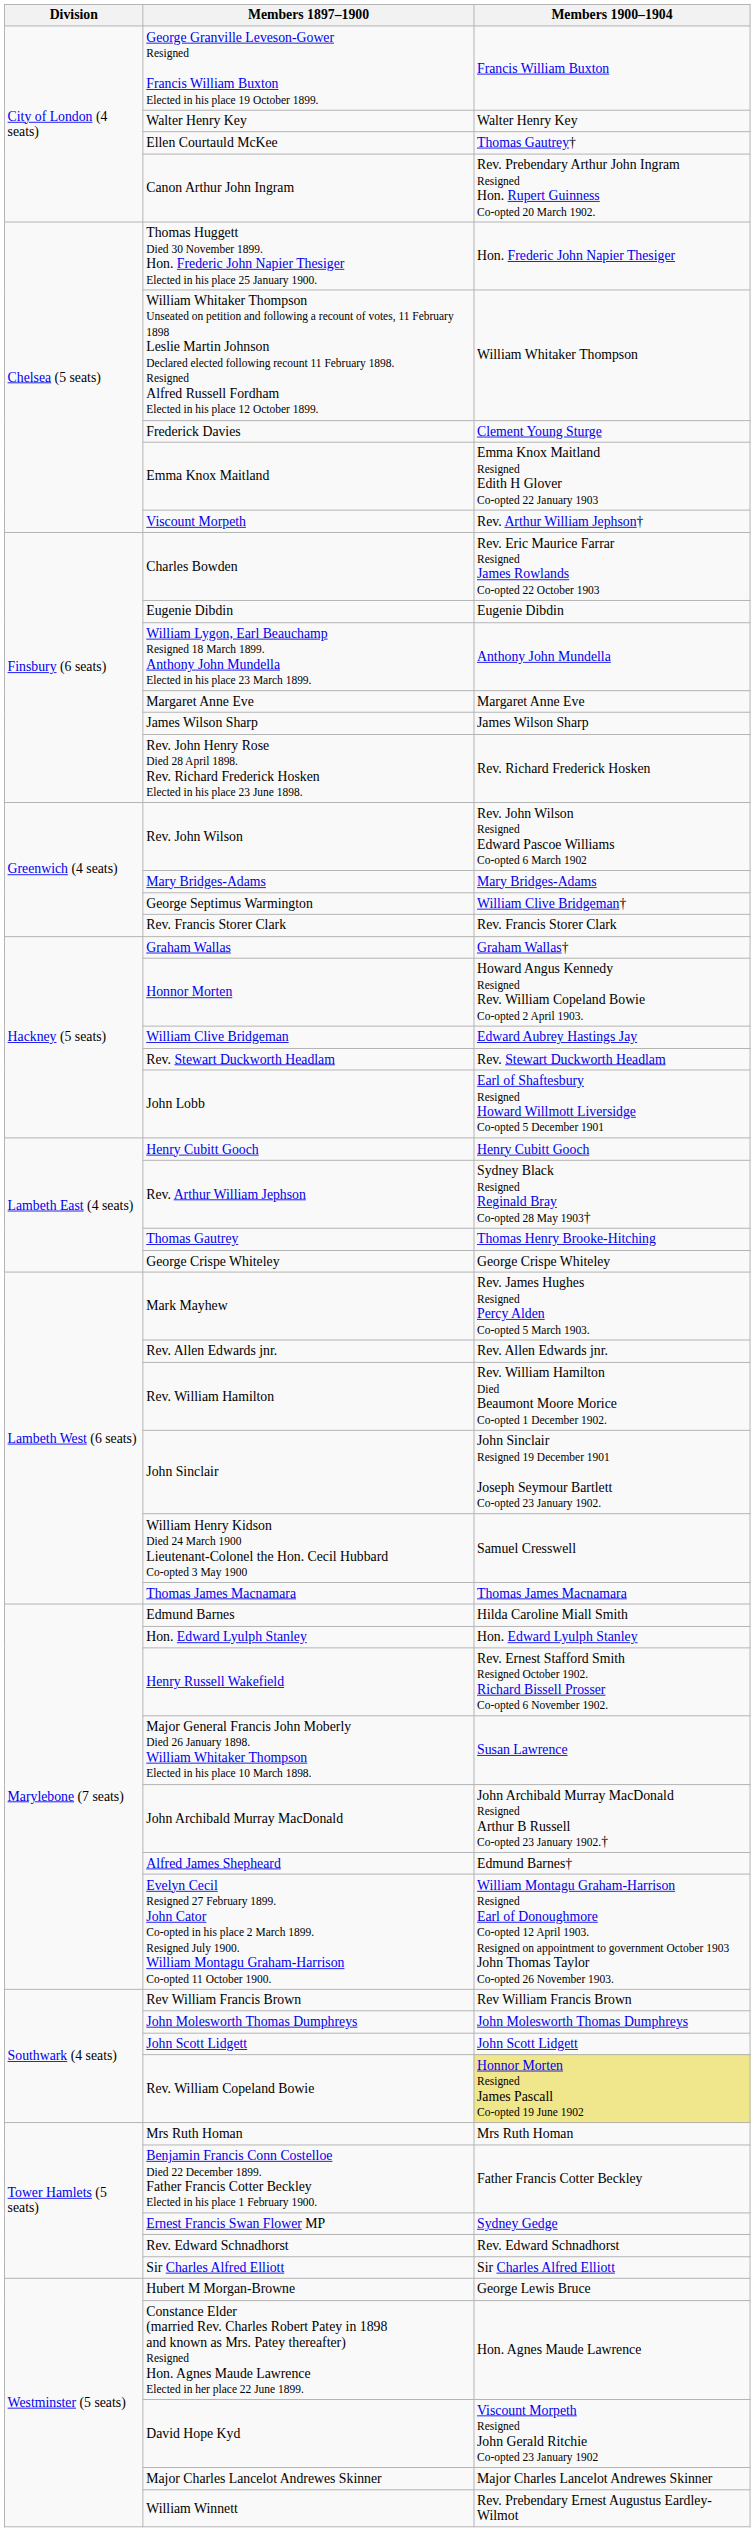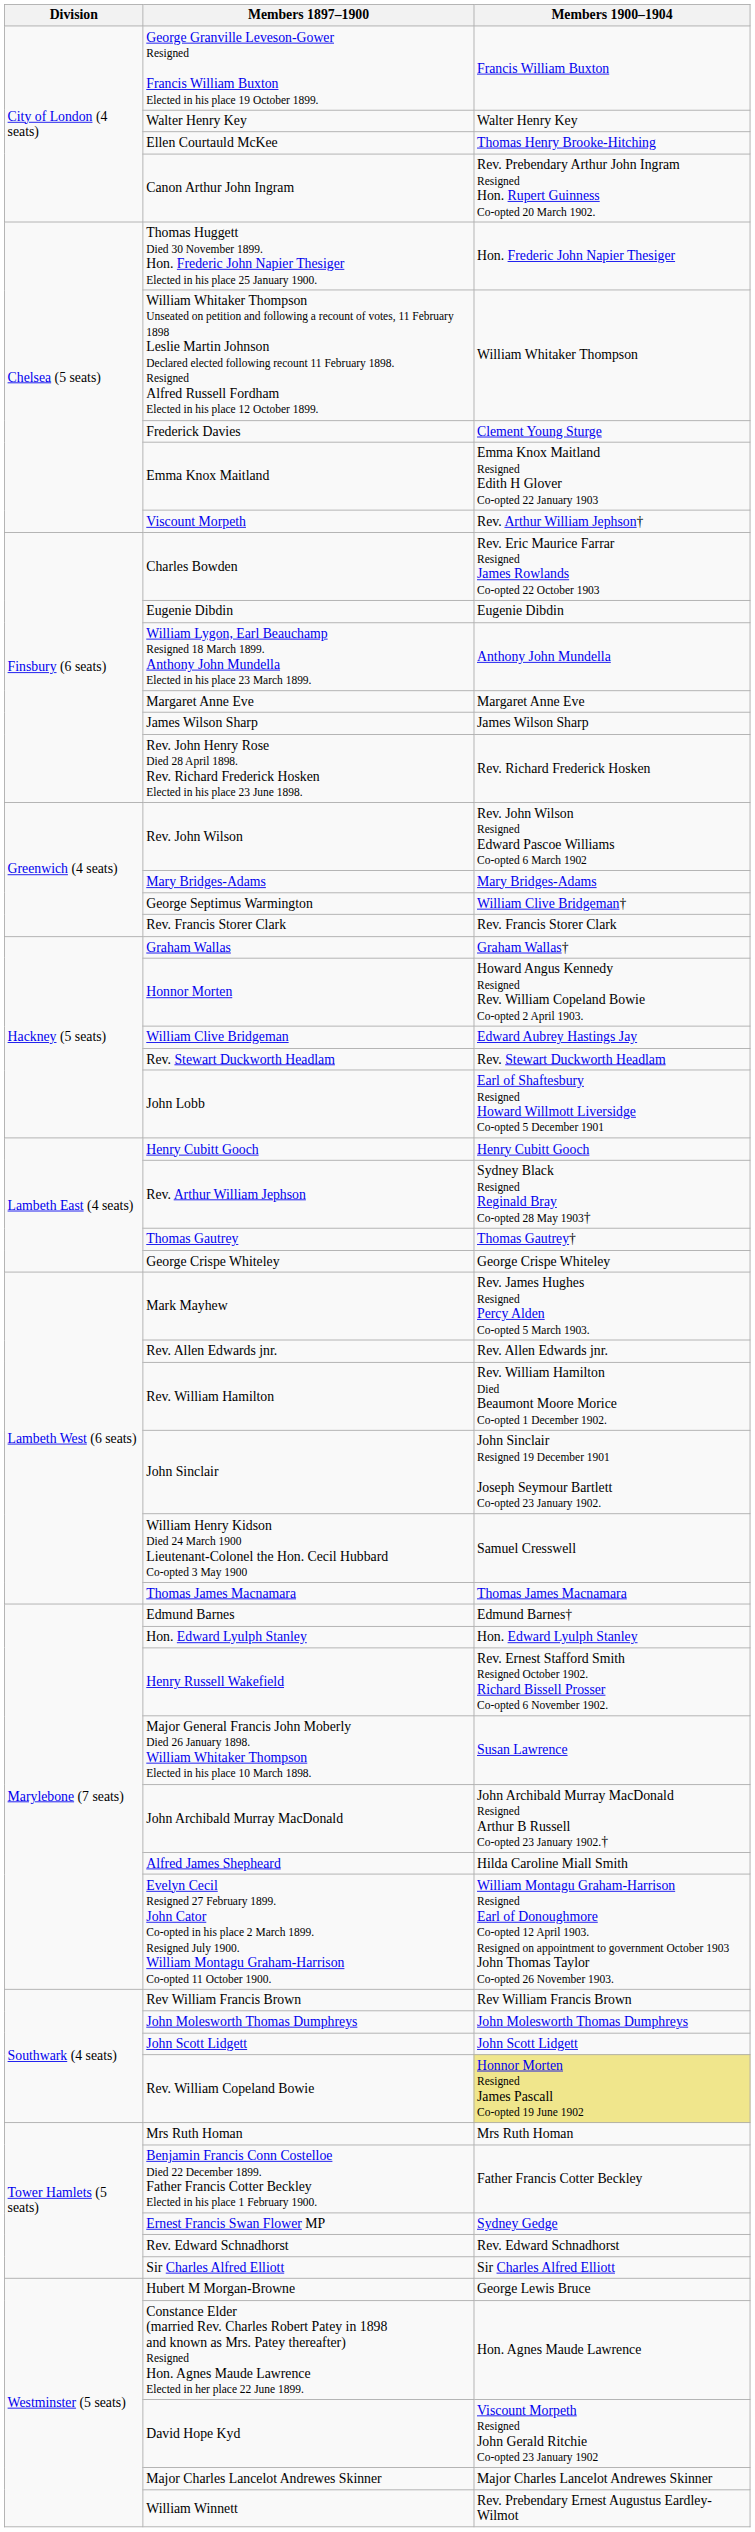(526, 142) Thomas Gautrey† -> (566, 142) Thomas Henry Brooke-Hitching
(566, 1239) Thomas Henry Brooke-Hitching -> (526, 1239) Thomas Gautrey†
(552, 1615) Hilda Caroline Miall Smith -> (525, 1615) Edmund Barnes†
(525, 1863) Edmund Barnes† -> (552, 1863) Hilda Caroline Miall Smith
